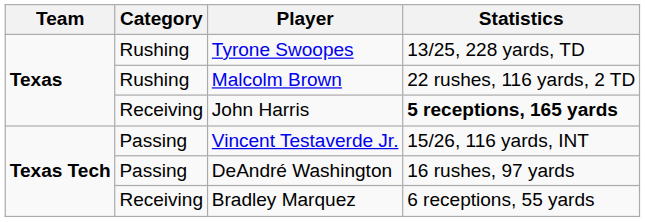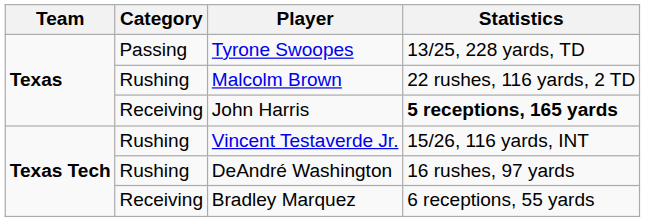(154, 49) Rushing -> (153, 49) Passing
(153, 140) Passing -> (154, 140) Rushing
(153, 170) Passing -> (154, 170) Rushing
